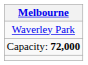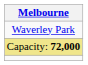(43, 47) no background -> (43, 47) khaki background
